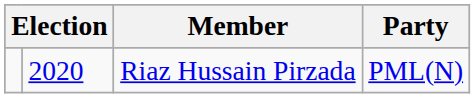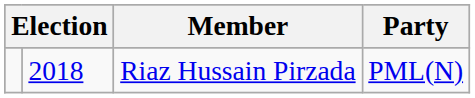(56, 69) 2020 -> (56, 69) 2018
